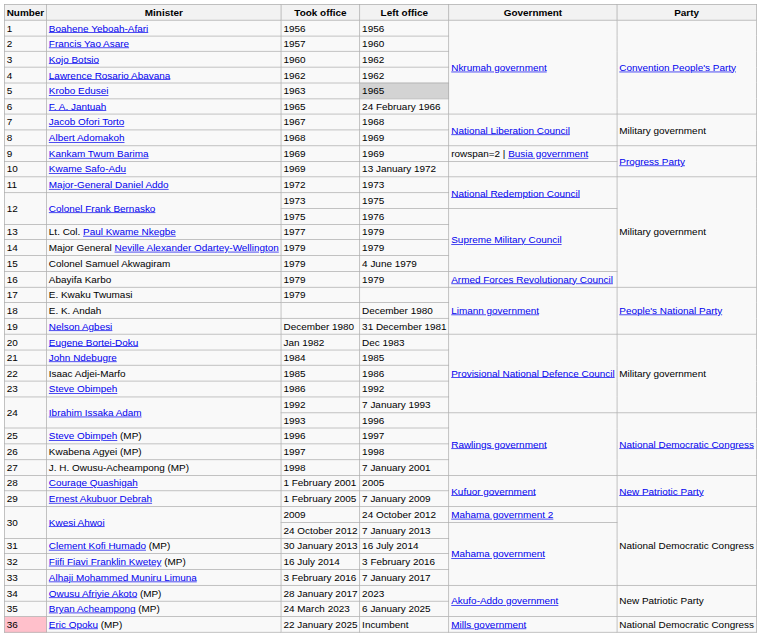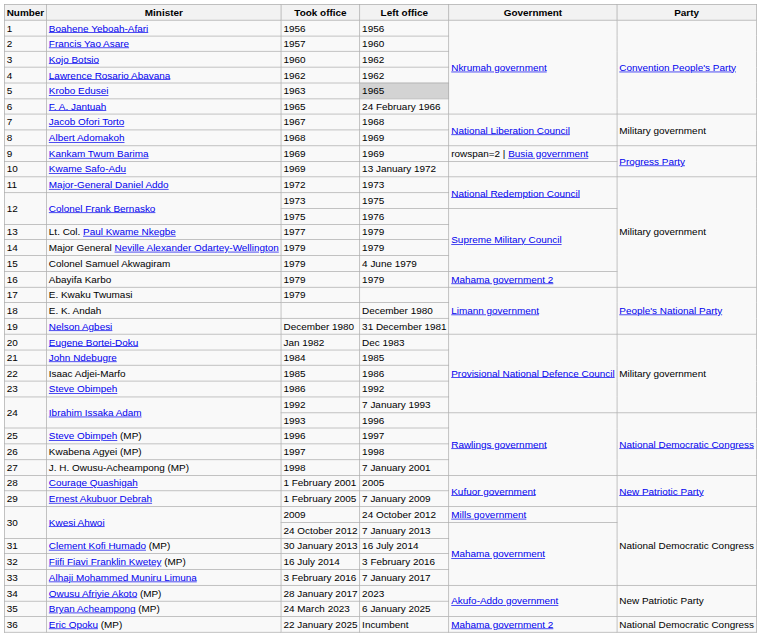(532, 279) Armed Forces Revolutionary Council -> (502, 279) Mahama government 2
(502, 515) Mahama government 2 -> (489, 515) Mills government
(12, 625) pink background -> (12, 625) no background
(489, 625) Mills government -> (502, 625) Mahama government 2
